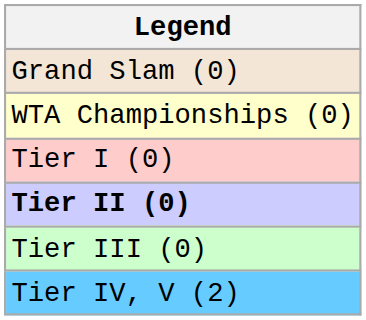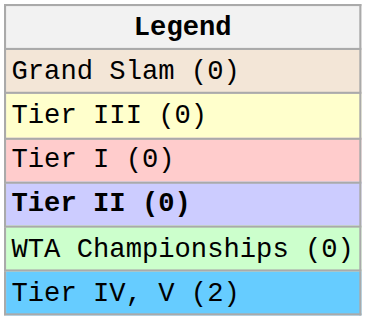(183, 116) WTA Championships (0) -> (109, 116) Tier III (0)
(109, 249) Tier III (0) -> (183, 249) WTA Championships (0)
